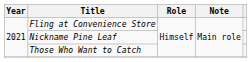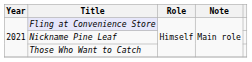(93, 24) no background -> (93, 24) lavender background
